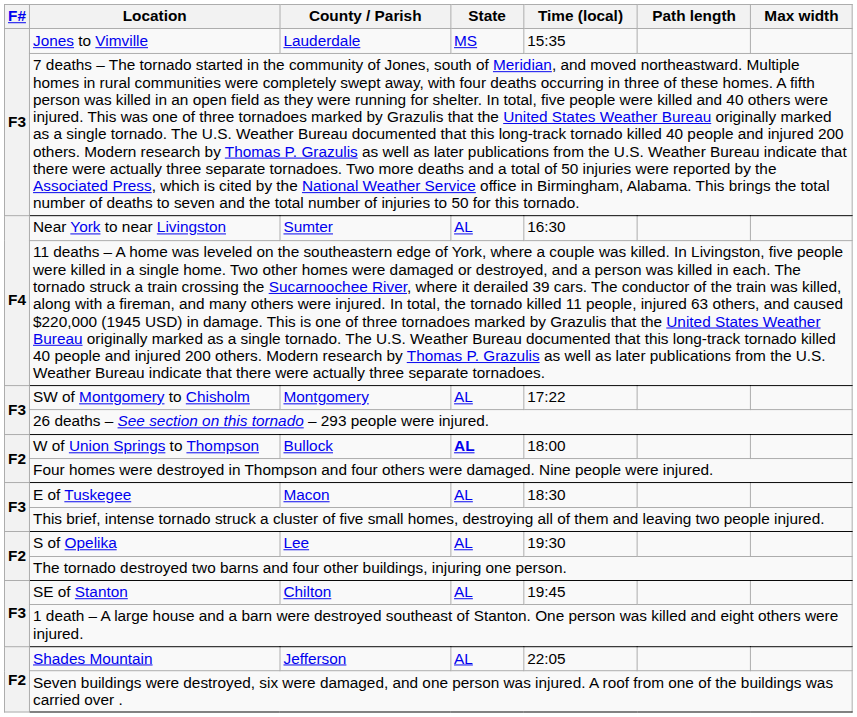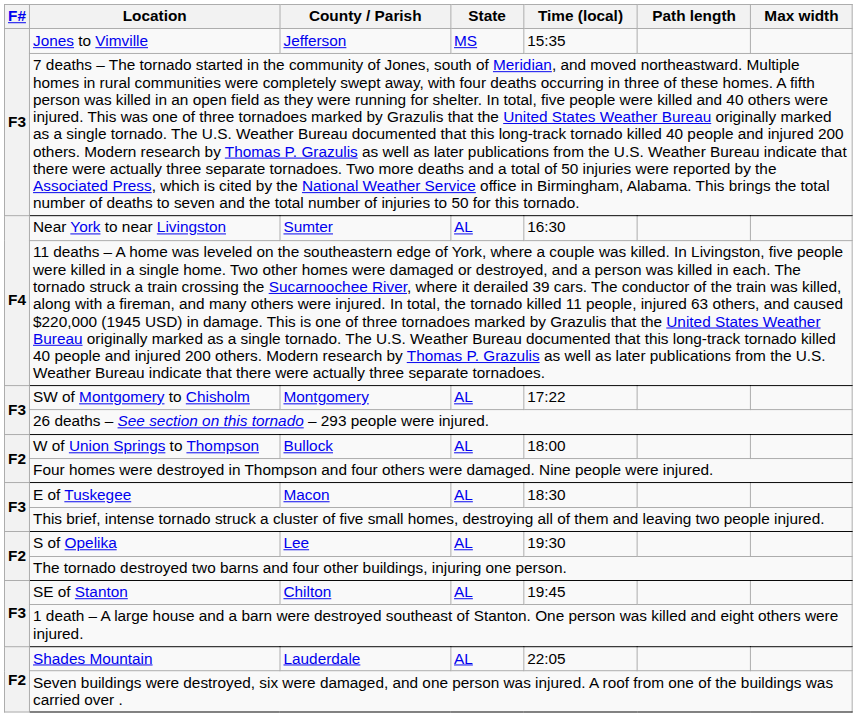(322, 41) Lauderdale -> (315, 41) Jefferson
(464, 446) bold -> (463, 446) normal
(315, 658) Jefferson -> (322, 658) Lauderdale
